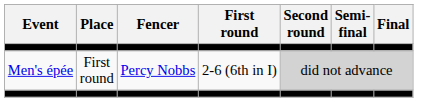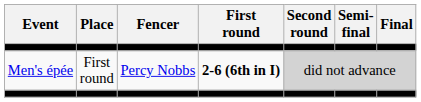(239, 70) normal -> (241, 70) bold
